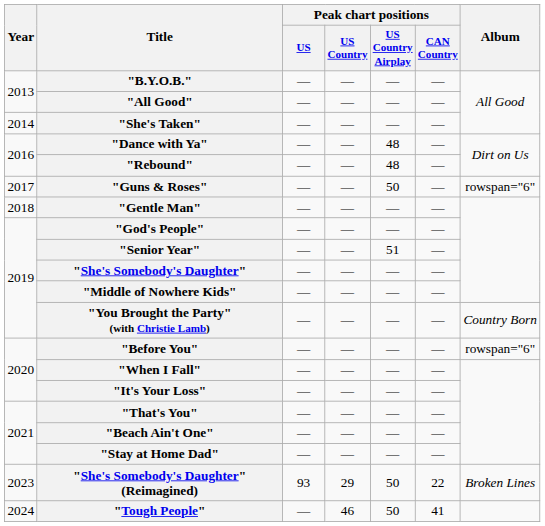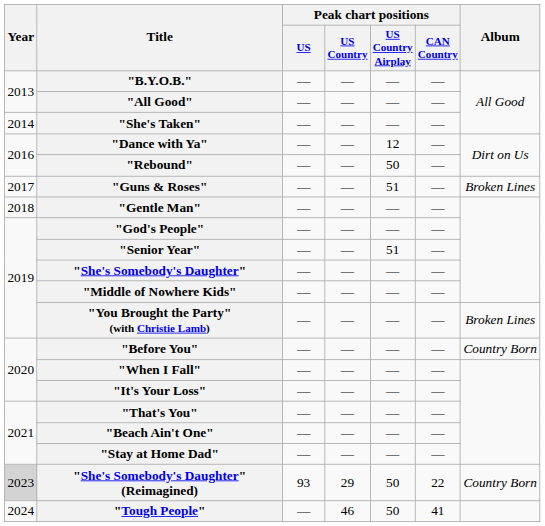(393, 144) 48 -> (393, 144) 12
(393, 165) 48 -> (393, 165) 50
(393, 186) 50 -> (393, 186) 51
(500, 186) rowspan="6" -> (500, 186) Broken Lines
(500, 320) Country Born -> (500, 320) Broken Lines
(500, 348) rowspan="6" -> (500, 348) Country Born
(21, 482) no background -> (21, 482) lightgrey background
(500, 482) Broken Lines -> (500, 482) Country Born
